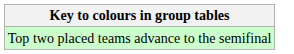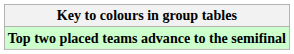(140, 37) normal -> (147, 37) bold
